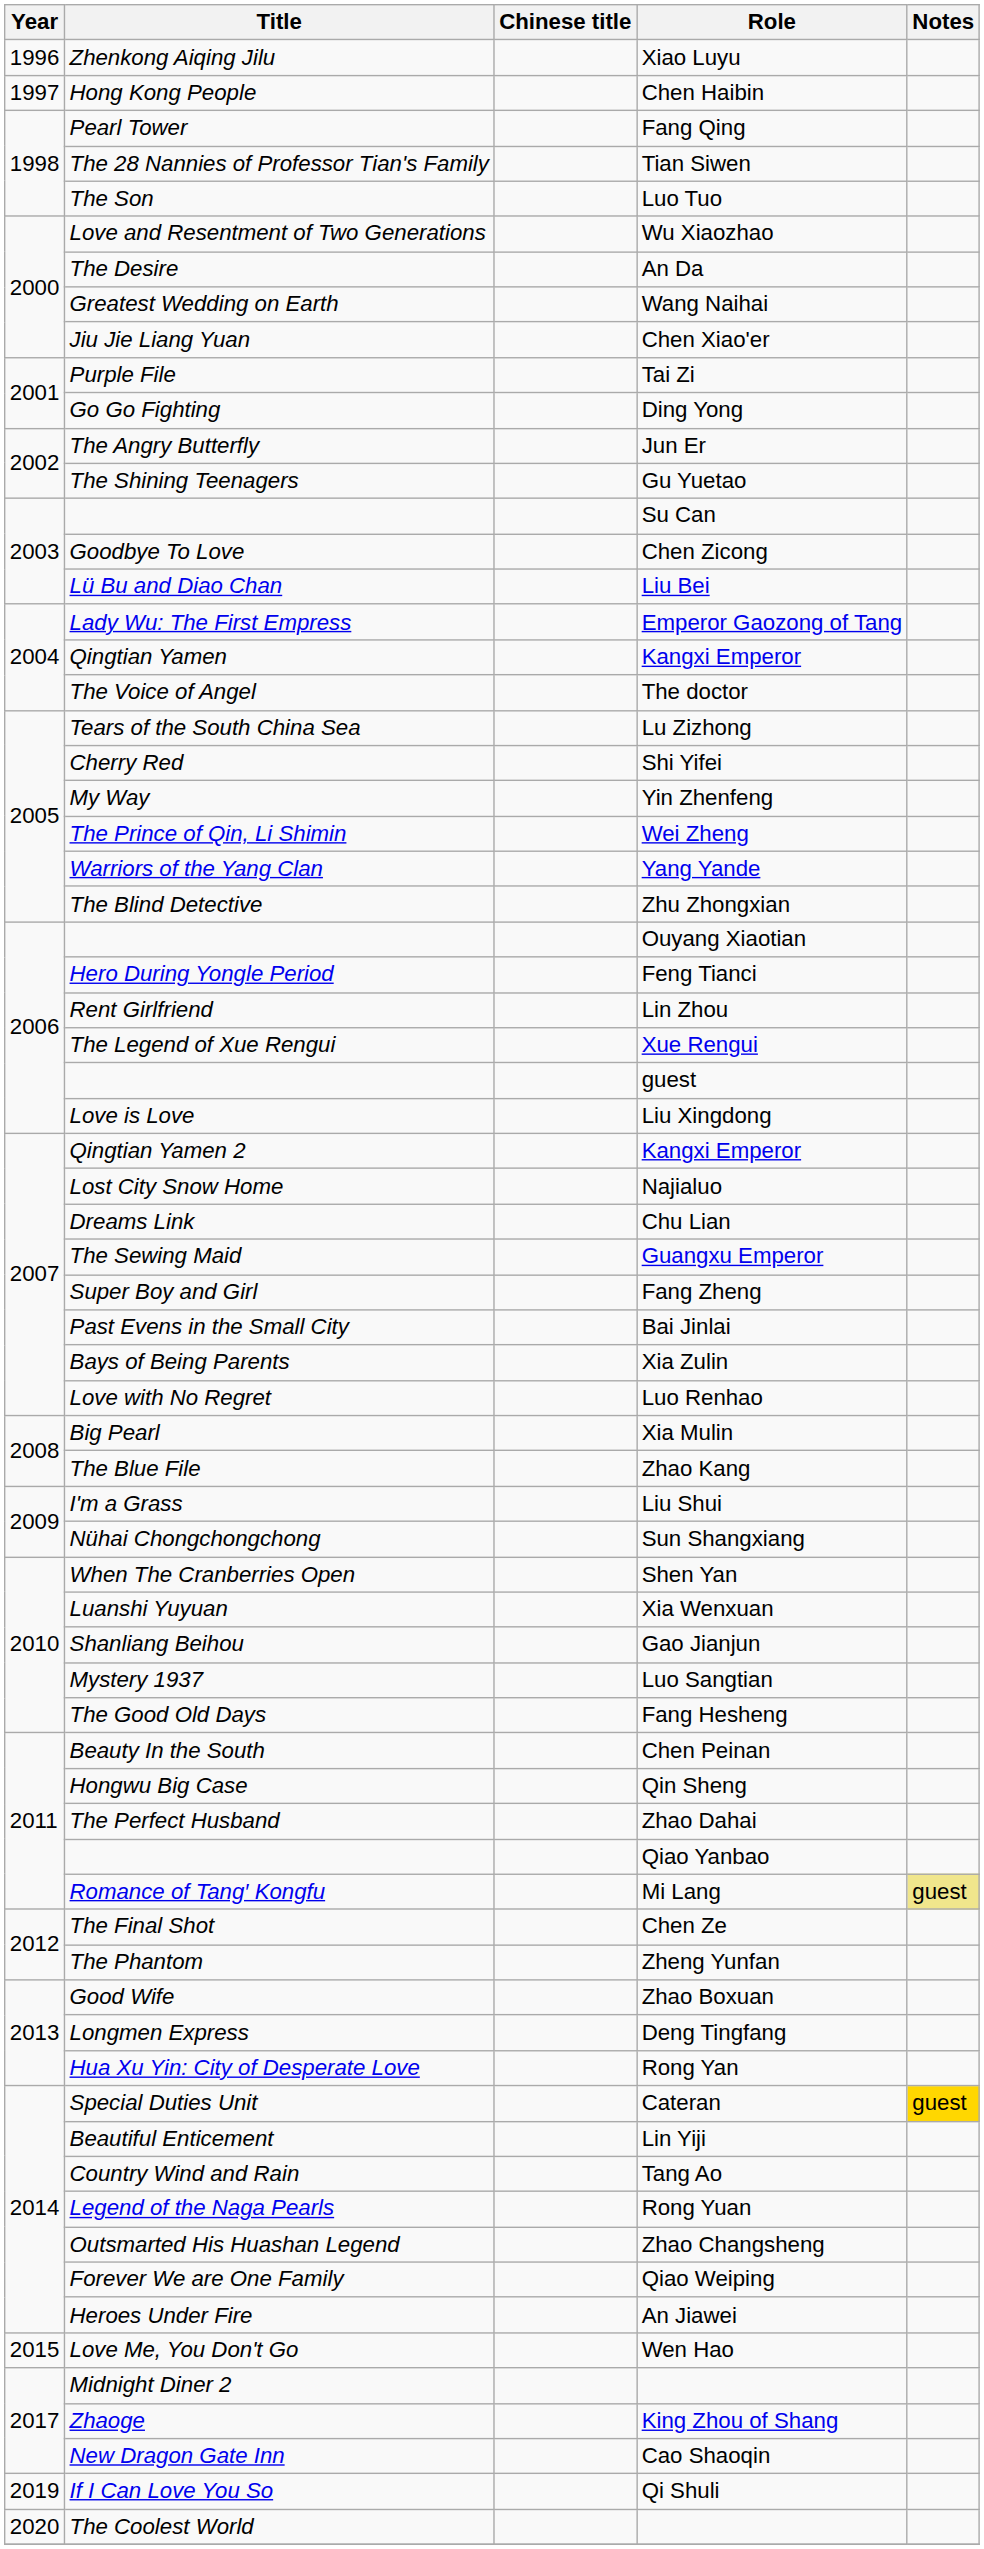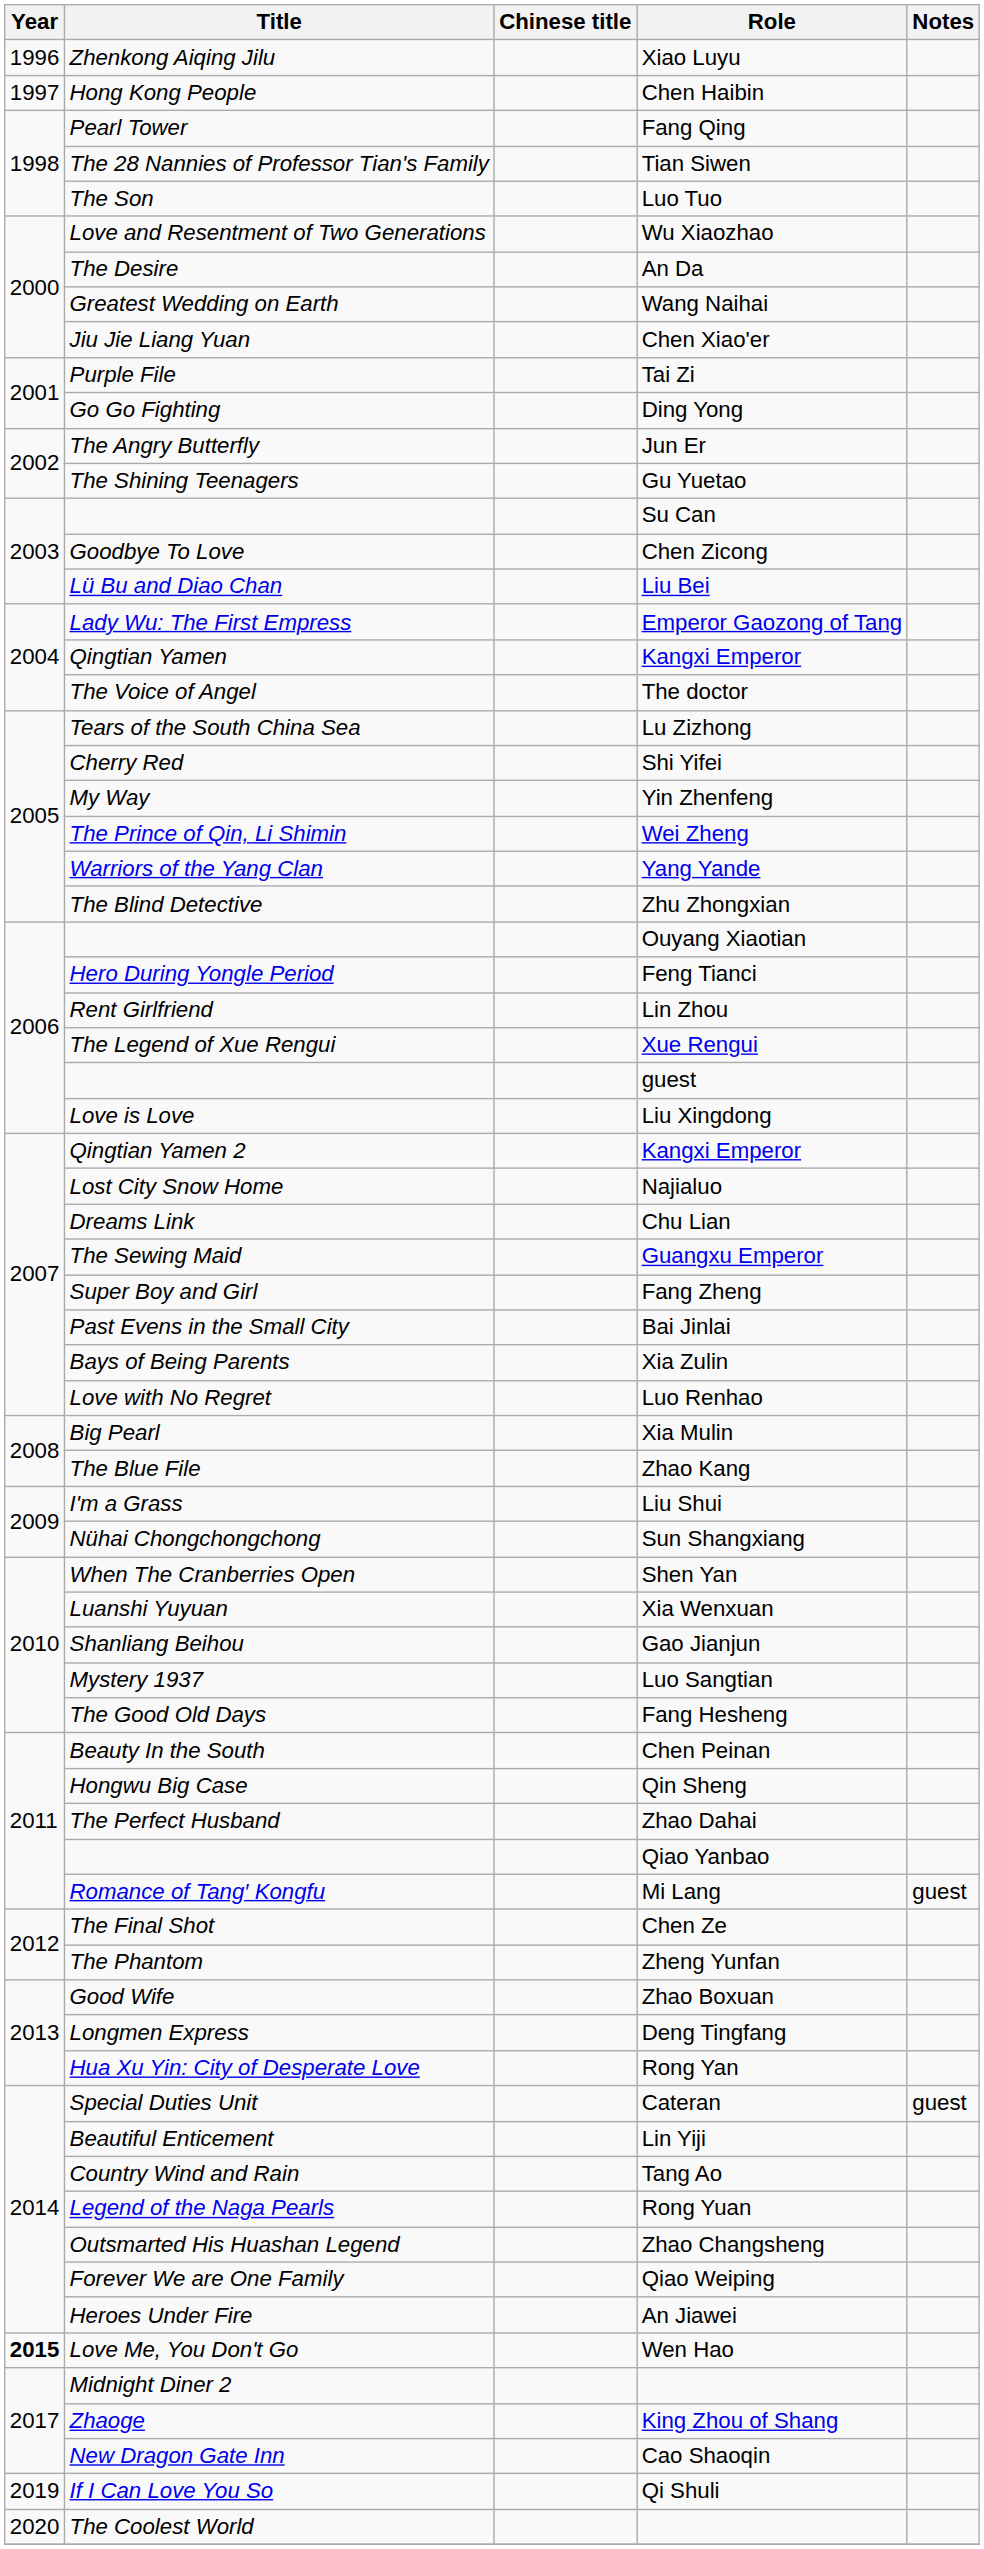(940, 1891) khaki background -> (940, 1891) no background
(940, 2103) gold background -> (940, 2103) no background
(35, 2350) normal -> (35, 2350) bold
